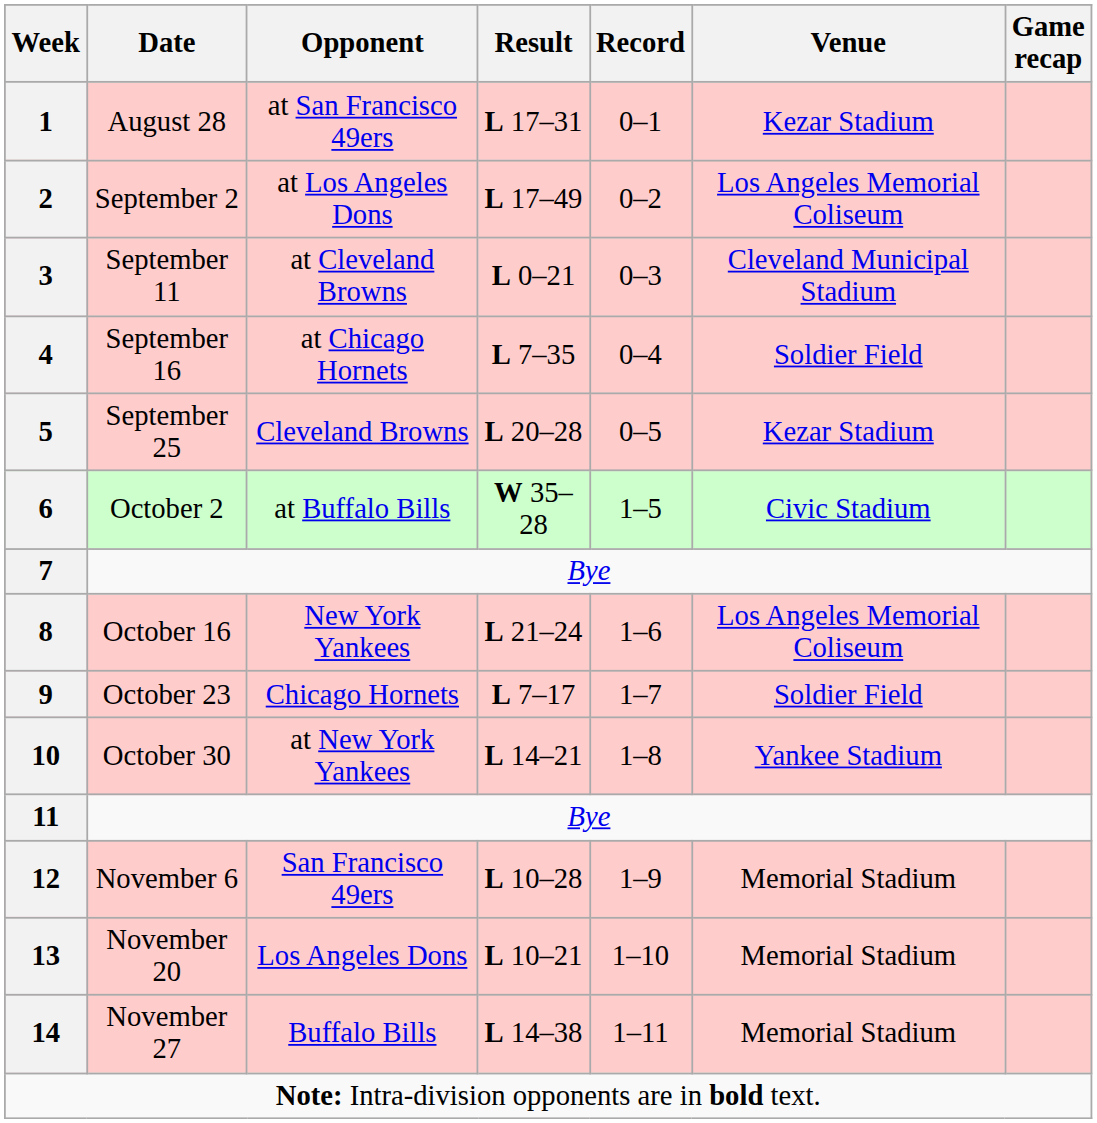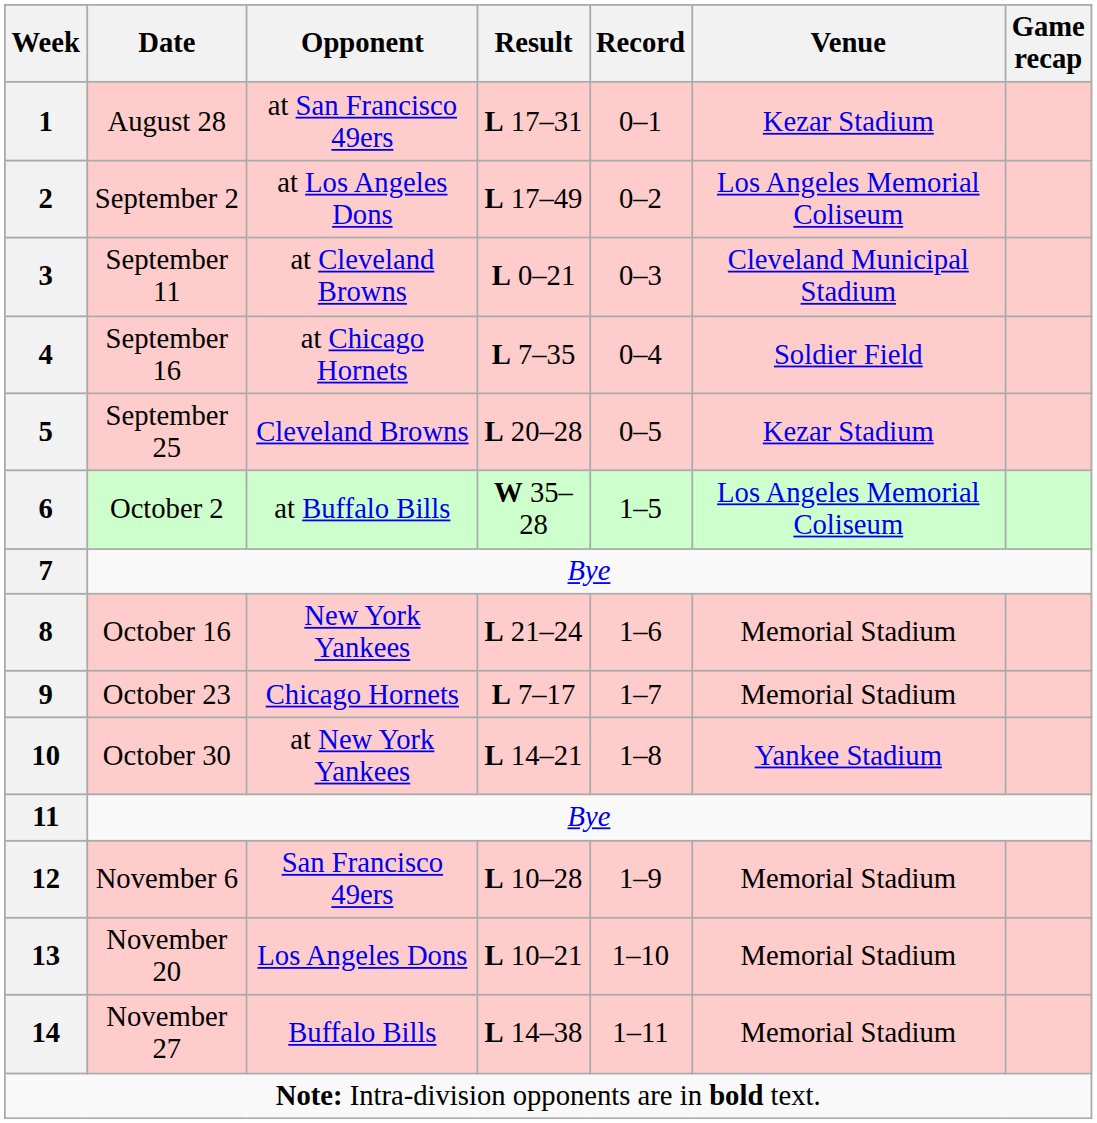(848, 509) Civic Stadium -> (848, 509) Los Angeles Memorial Coliseum
(848, 632) Los Angeles Memorial Coliseum -> (848, 632) Memorial Stadium
(848, 693) Soldier Field -> (848, 693) Memorial Stadium
